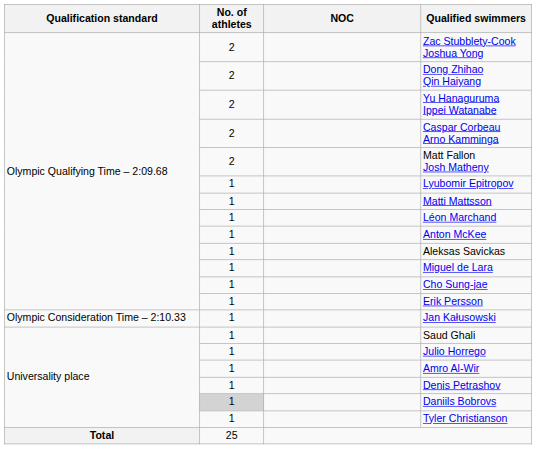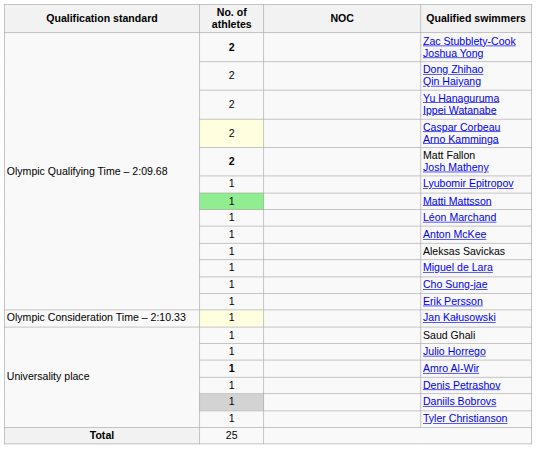(232, 47) normal -> (232, 47) bold
(232, 133) no background -> (232, 133) lightyellow background
(232, 161) normal -> (232, 161) bold
(232, 201) no background -> (232, 201) lightgreen background
(232, 318) no background -> (232, 318) lightyellow background
(232, 368) normal -> (232, 368) bold
